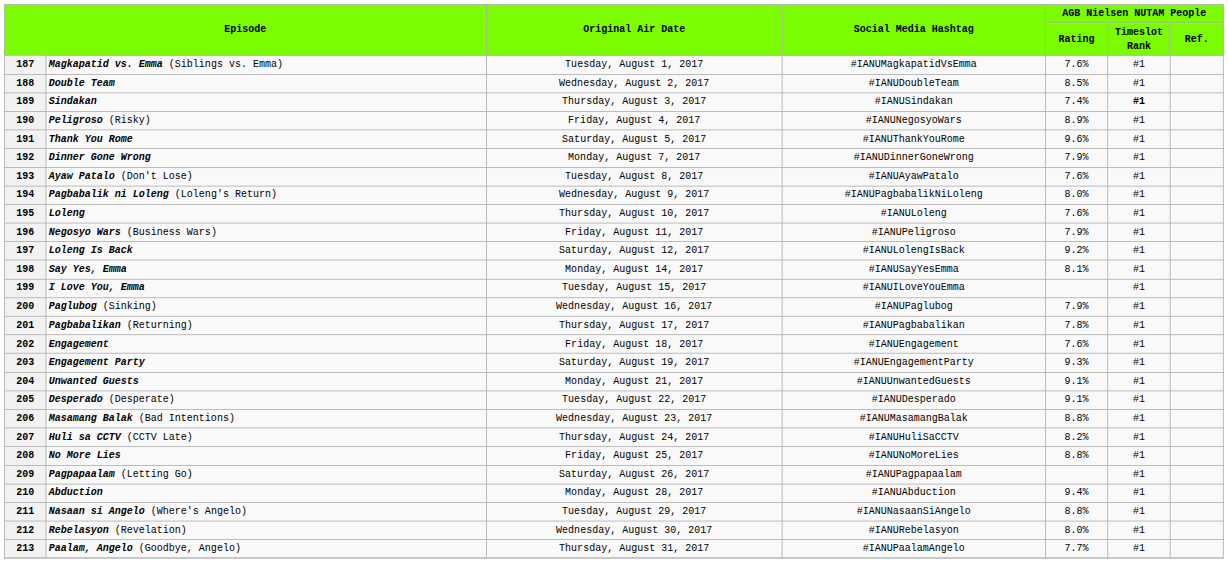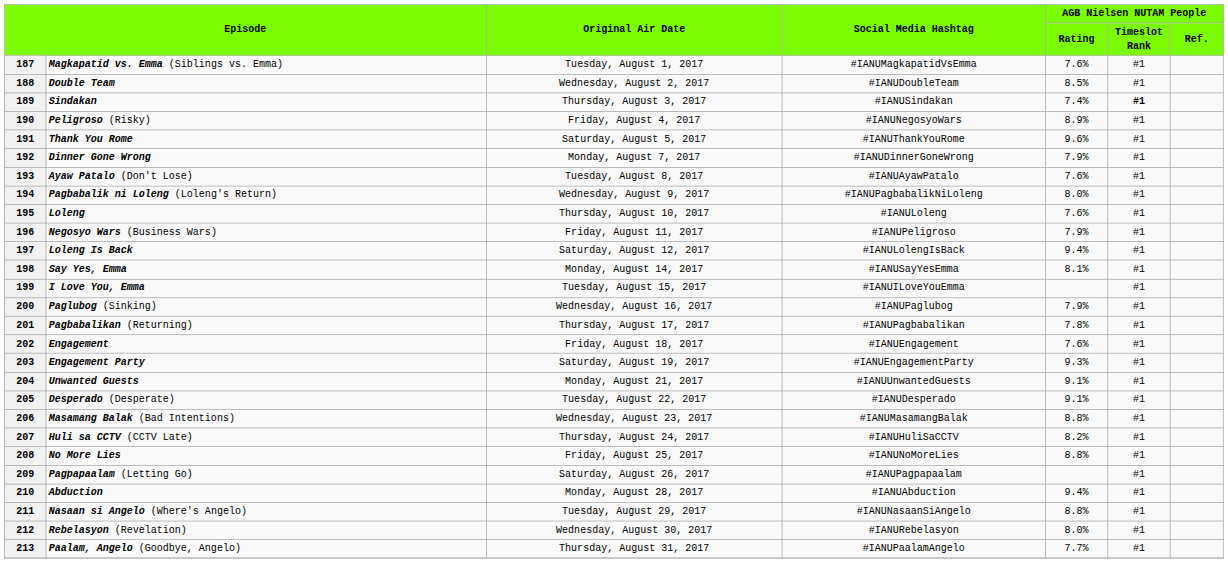(1077, 251) 9.2% -> (1077, 251) 9.4%
